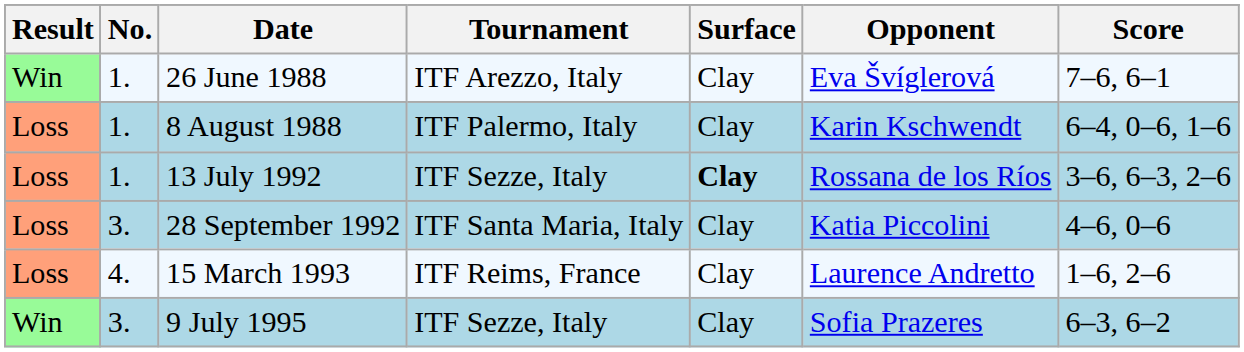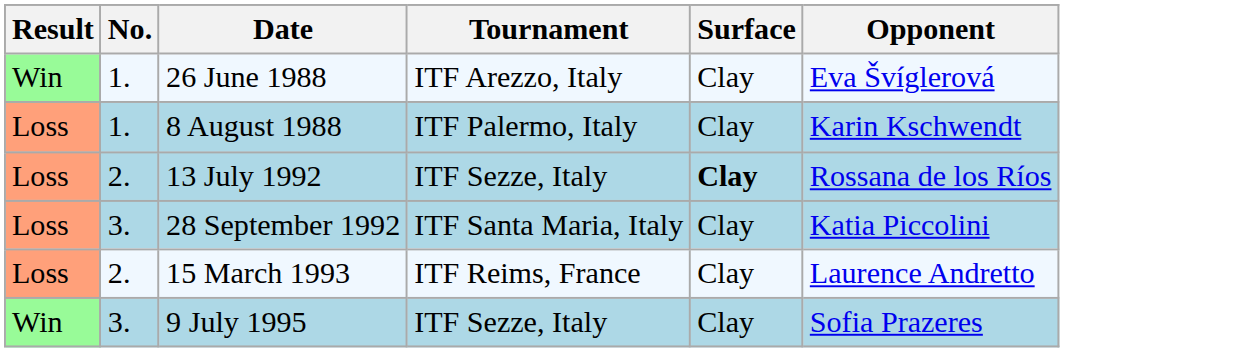- column: (1148, 28)
(119, 175) 1. -> (119, 175) 2.
(119, 272) 4. -> (119, 272) 2.
